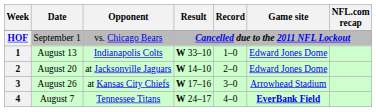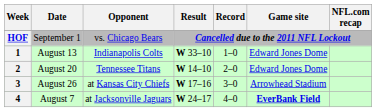(128, 68) at Jacksonville Jaguars -> (128, 68) Tennessee Titans
(128, 99) Tennessee Titans -> (128, 99) at Jacksonville Jaguars
